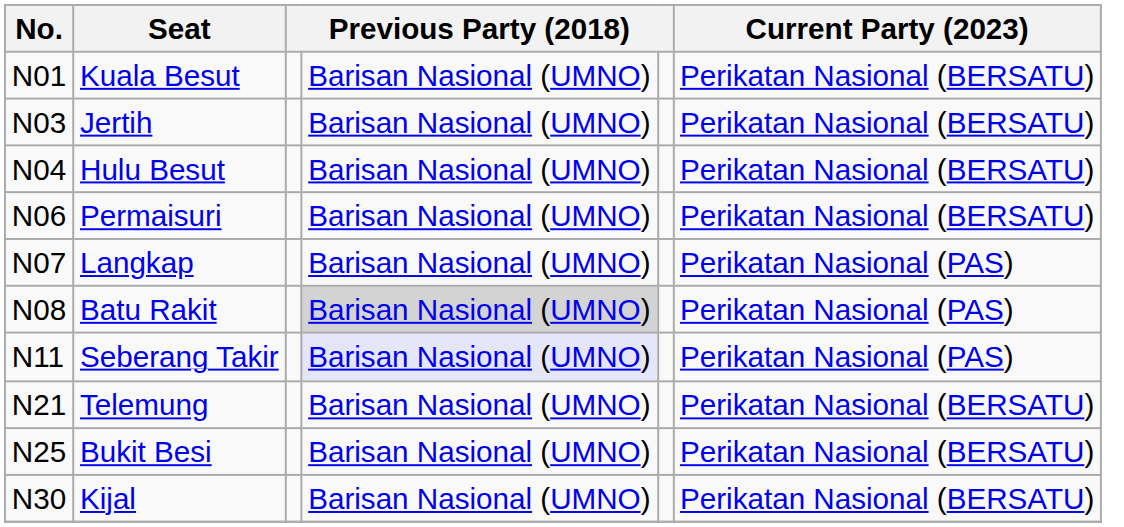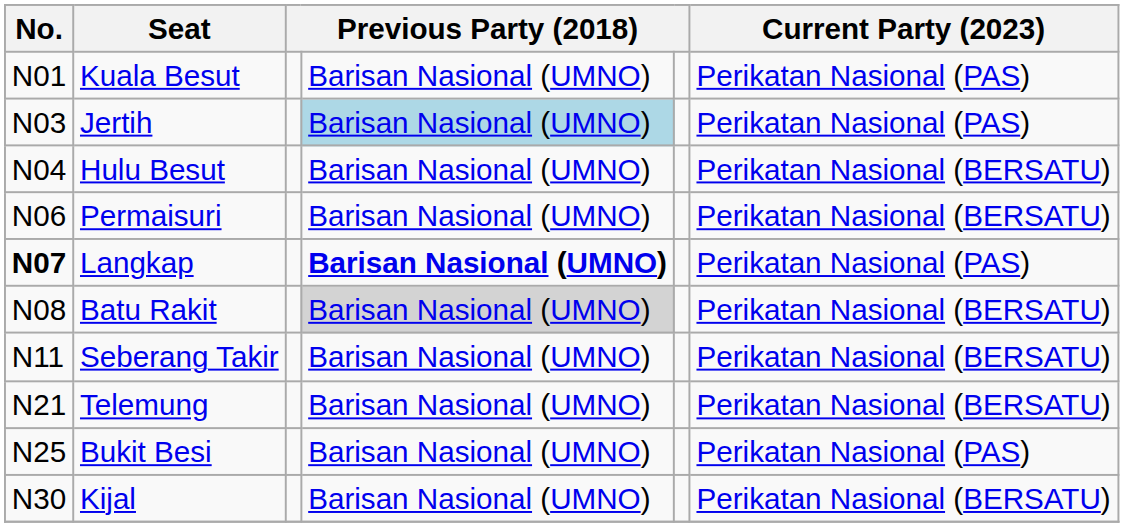(887, 76) Perikatan Nasional (BERSATU) -> (863, 76) Perikatan Nasional (PAS)
(479, 122) no background -> (479, 122) lightblue background
(887, 122) Perikatan Nasional (BERSATU) -> (863, 122) Perikatan Nasional (PAS)
(39, 263) normal -> (39, 263) bold
(479, 263) normal -> (488, 263) bold
(847, 310) Perikatan Nasional (PAS) -> (904, 310) Perikatan Nasional (BERSATU)
(479, 357) lavender background -> (479, 357) no background
(847, 357) Perikatan Nasional (PAS) -> (904, 357) Perikatan Nasional (BERSATU)
(887, 451) Perikatan Nasional (BERSATU) -> (863, 451) Perikatan Nasional (PAS)
